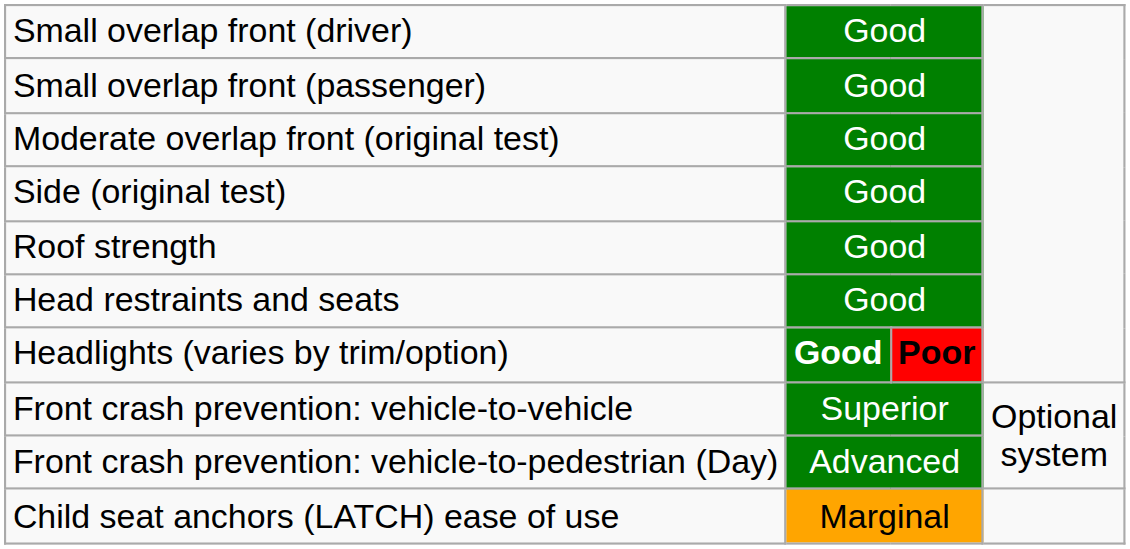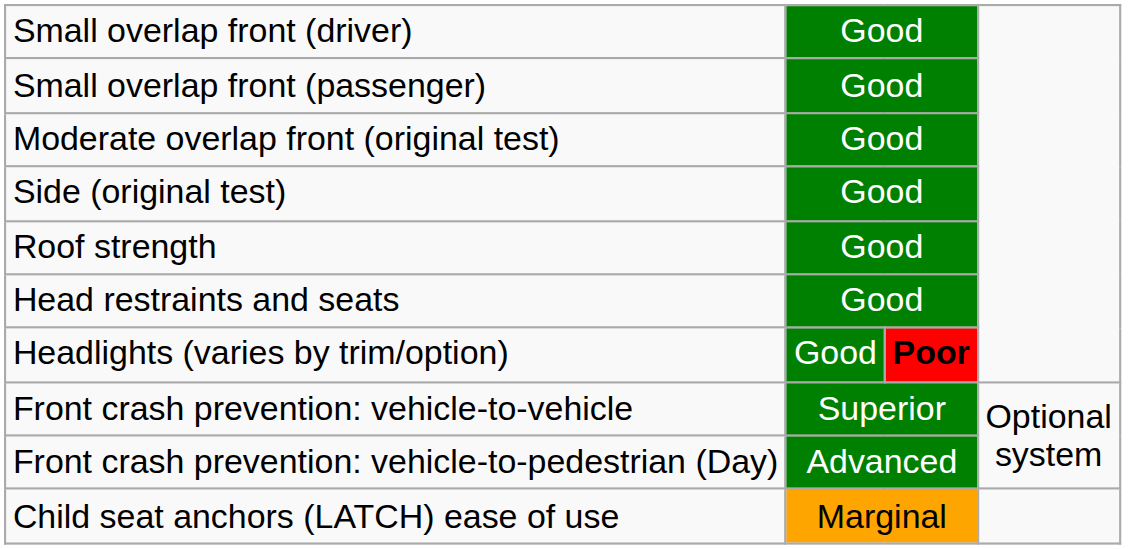(838, 354) bold -> (835, 354) normal
